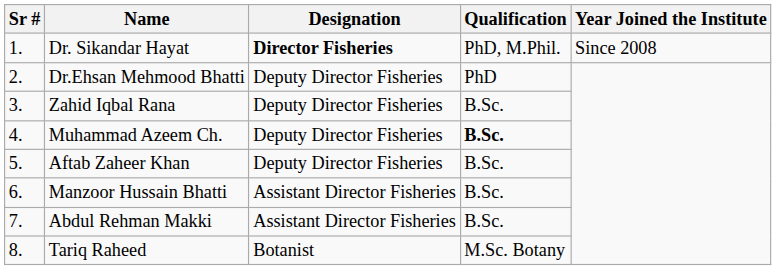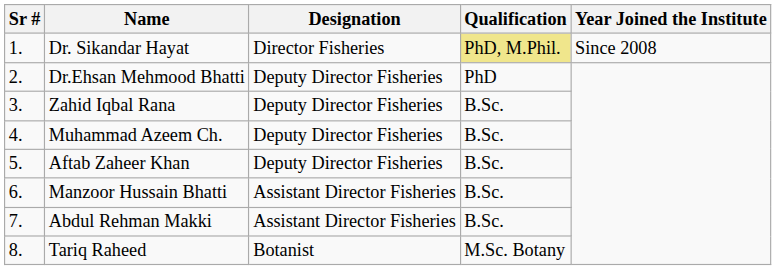(323, 47) bold -> (319, 47) normal
(512, 47) no background -> (512, 47) khaki background
(484, 134) bold -> (484, 134) normal
